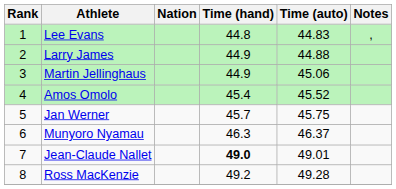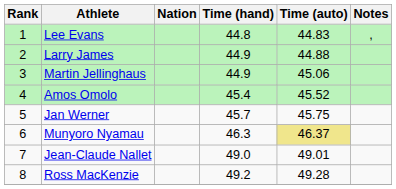(314, 134) no background -> (314, 134) khaki background
(238, 154) bold -> (238, 154) normal
